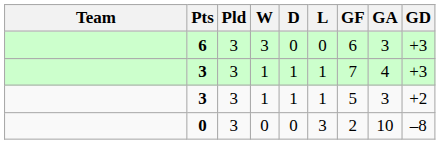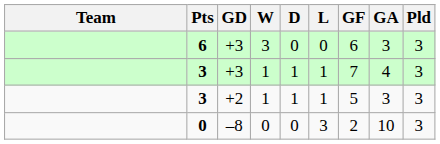columns swapped: (234, 17) <-> (418, 17)
